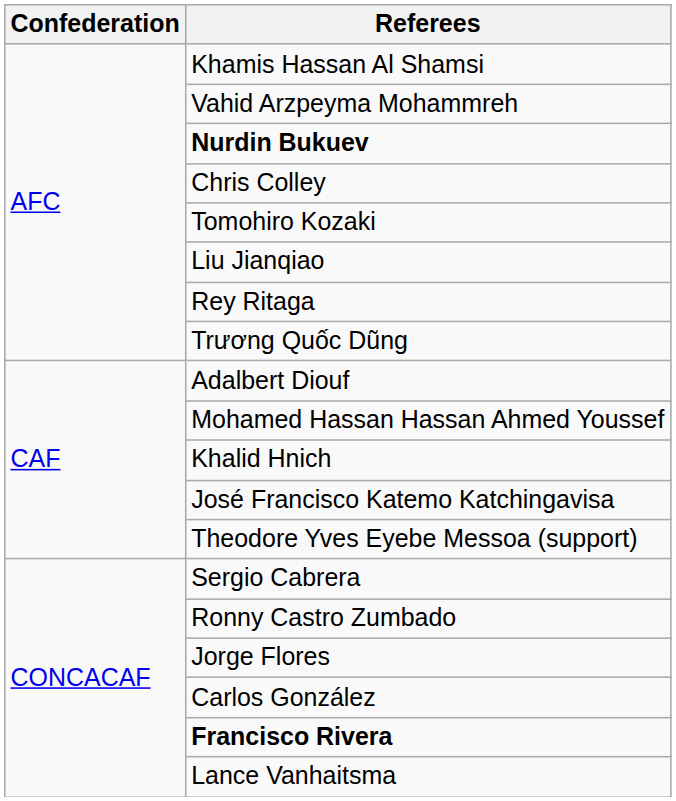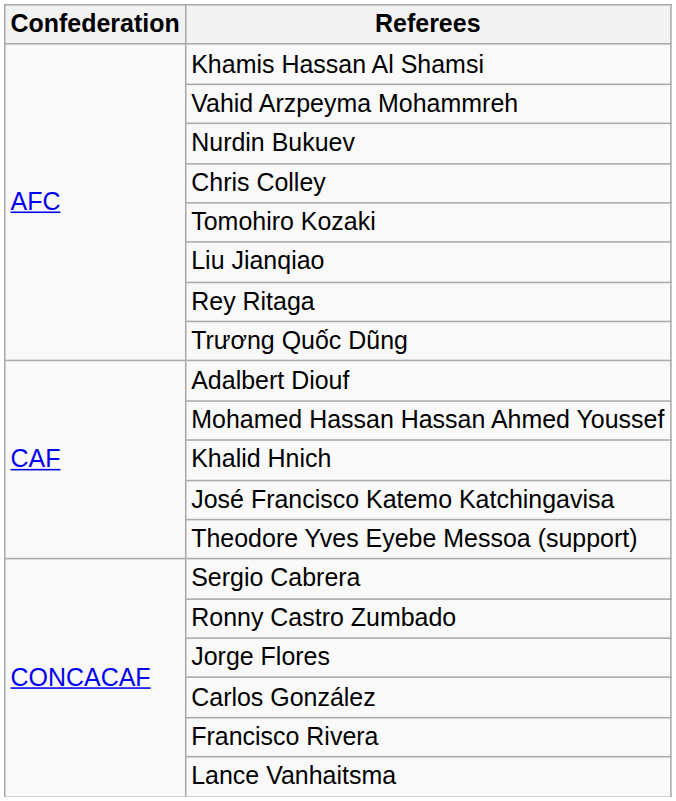(280, 143) bold -> (273, 143) normal
(292, 736) bold -> (285, 736) normal
